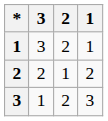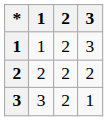columns swapped: (90, 18) <-> (41, 18)
(66, 73) 1 -> (66, 73) 2
